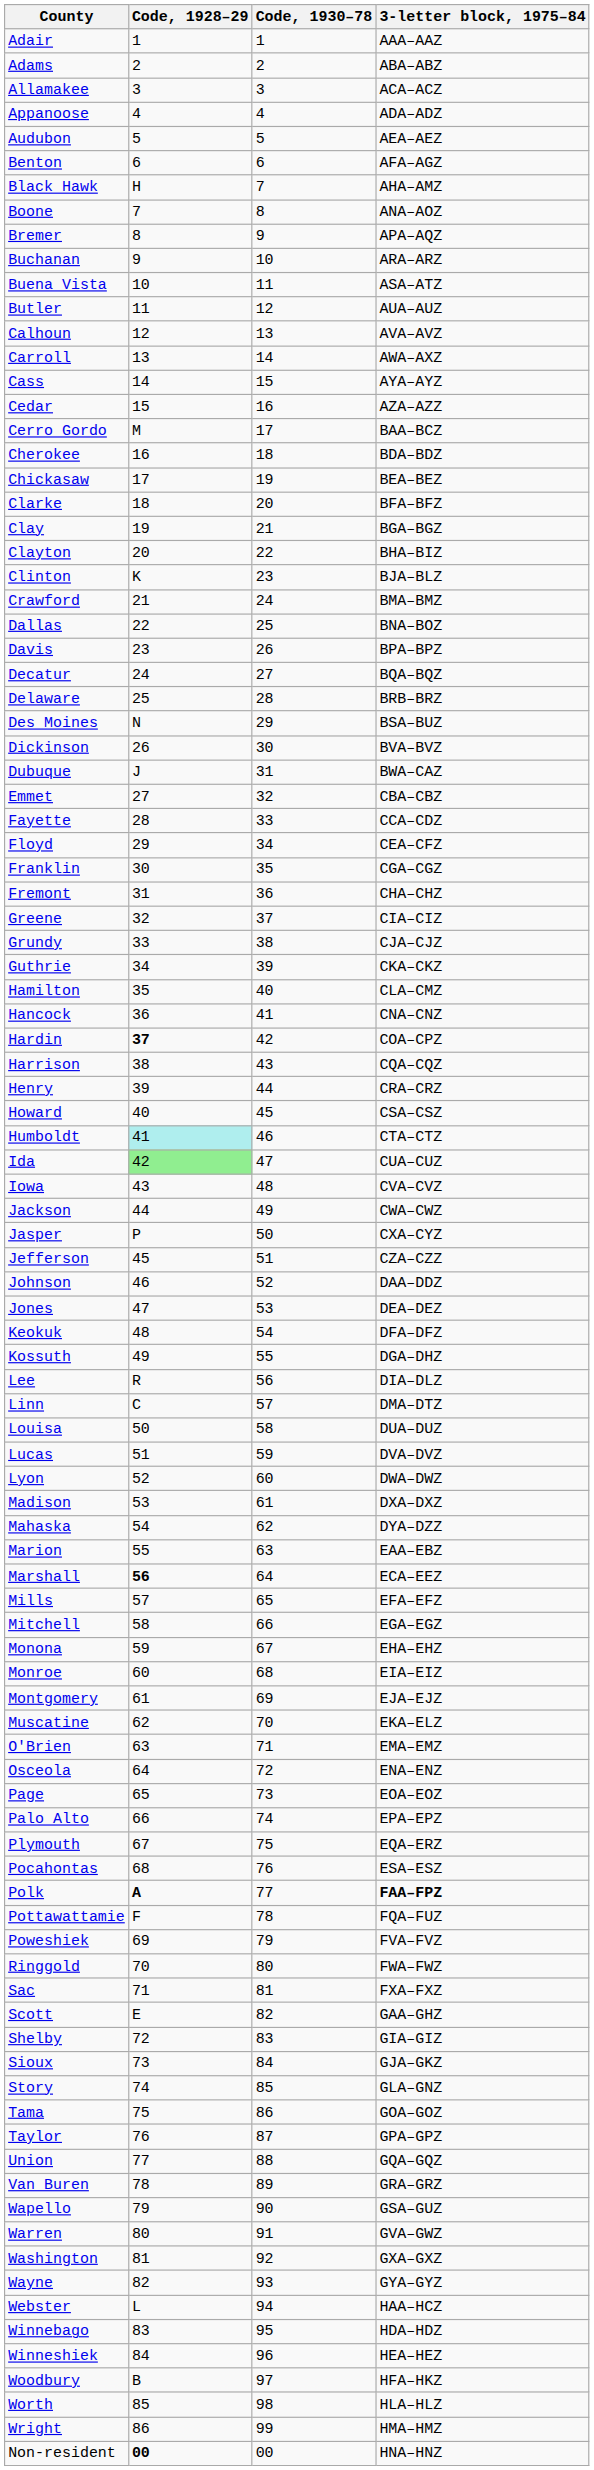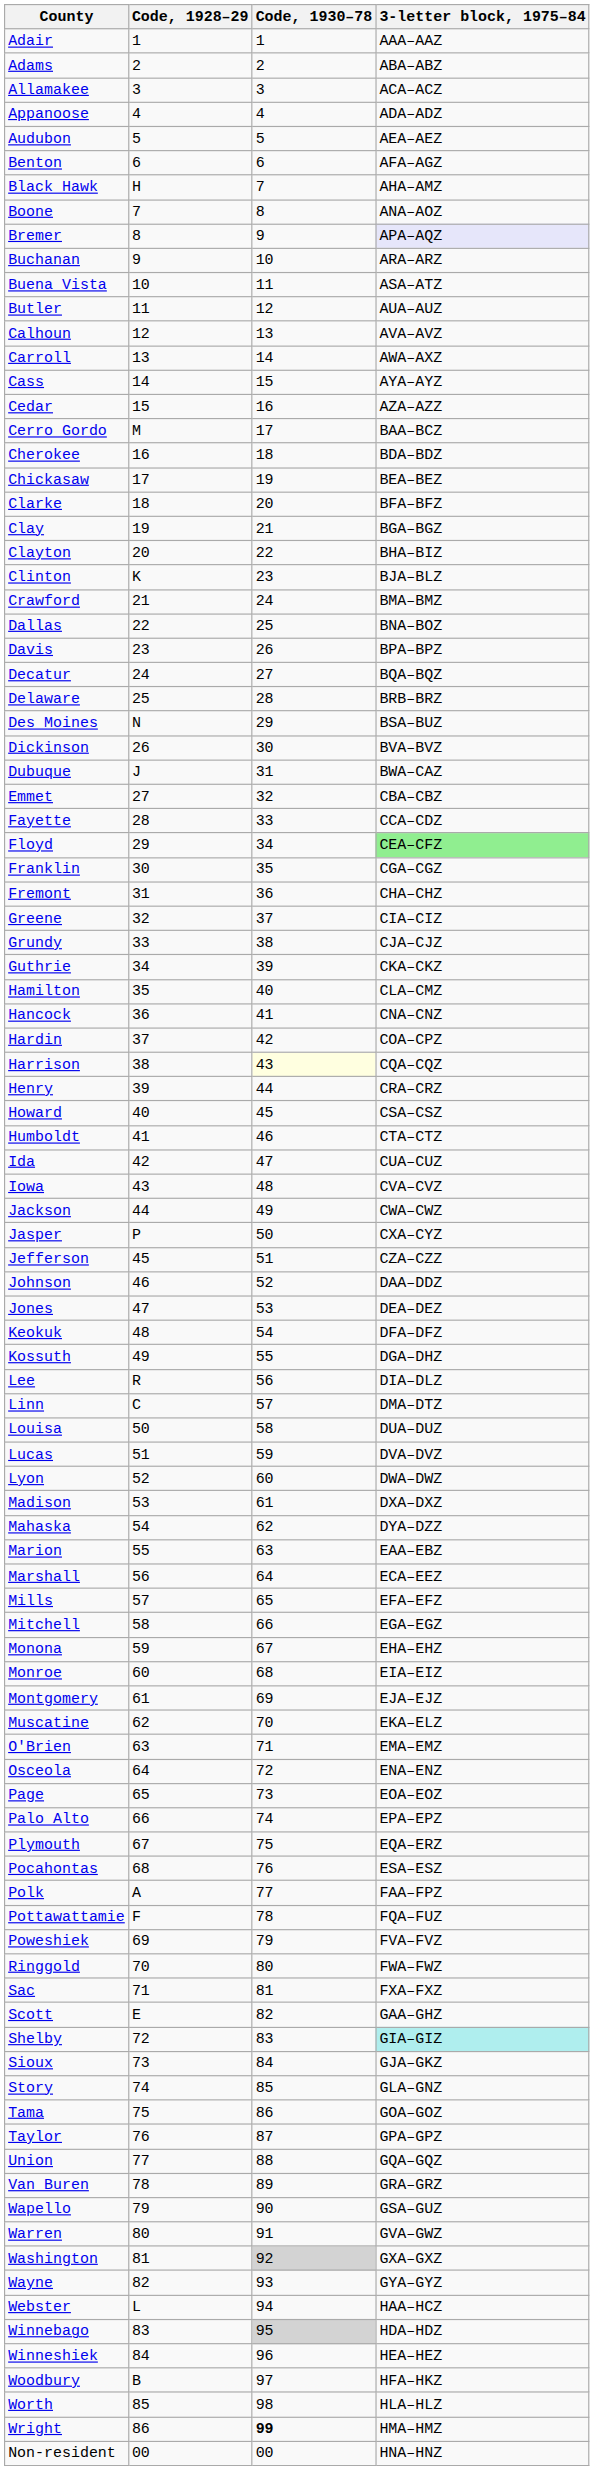(411, 236) no background -> (411, 236) lavender background
(411, 845) no background -> (411, 845) lightgreen background
(141, 1040) bold -> (141, 1040) normal
(265, 1064) no background -> (265, 1064) lightyellow background
(141, 1138) paleturquoise background -> (141, 1138) no background
(141, 1162) lightgreen background -> (141, 1162) no background
(141, 1576) bold -> (141, 1576) normal
(136, 1893) bold -> (136, 1893) normal
(411, 1893) bold -> (411, 1893) normal
(411, 2039) no background -> (411, 2039) paleturquoise background
(265, 2258) no background -> (265, 2258) lightgrey background
(265, 2331) no background -> (265, 2331) lightgrey background
(265, 2429) normal -> (265, 2429) bold
(141, 2453) bold -> (141, 2453) normal
